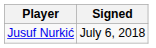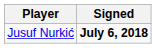(112, 33) normal -> (114, 33) bold
